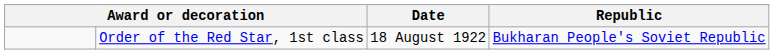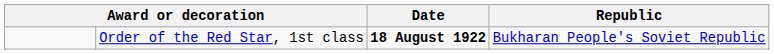(428, 38) normal -> (428, 38) bold
